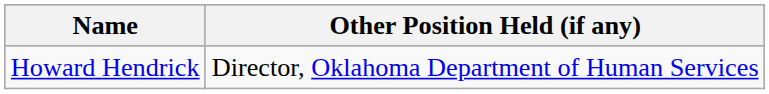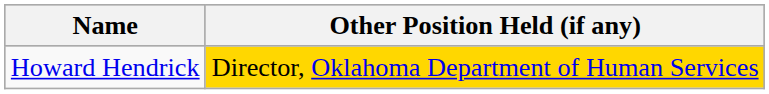(485, 66) no background -> (485, 66) gold background
